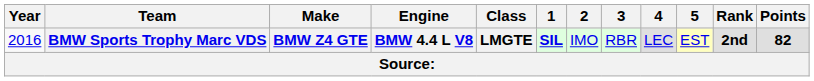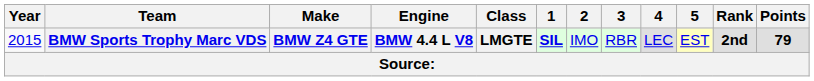(25, 40) 2016 -> (25, 40) 2015
(783, 40) 82 -> (783, 40) 79
